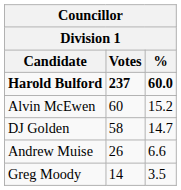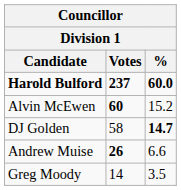(116, 106) normal -> (116, 106) bold
(161, 128) normal -> (161, 128) bold
(116, 151) normal -> (116, 151) bold
